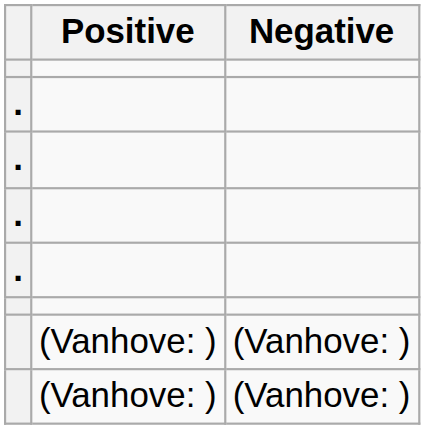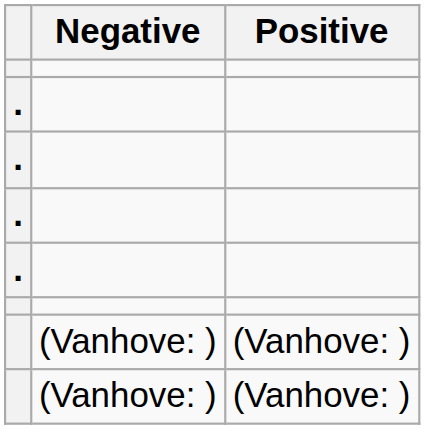columns swapped: (128, 32) <-> (322, 32)
